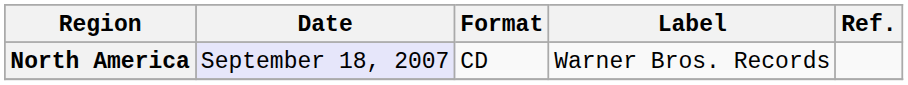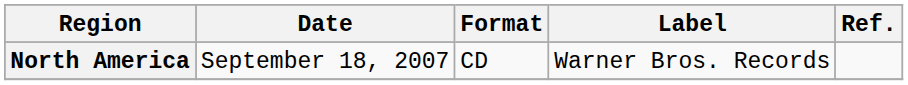(325, 61) lavender background -> (325, 61) no background
